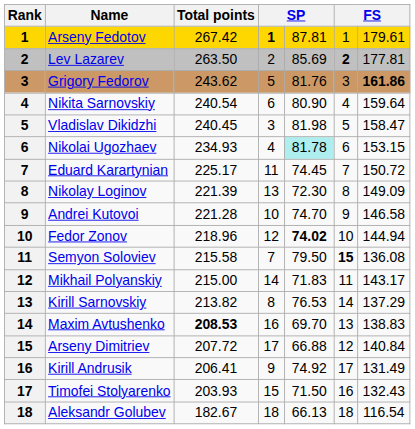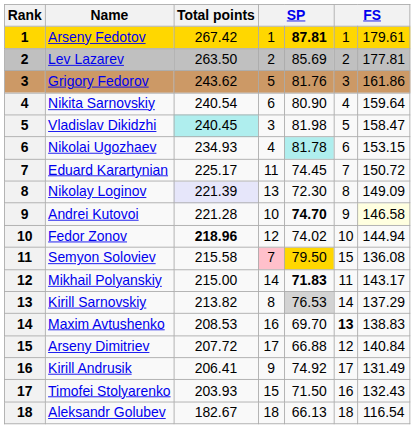(271, 37) bold -> (271, 37) normal
(309, 37) normal -> (309, 37) bold
(346, 59) bold -> (346, 59) normal
(384, 81) bold -> (384, 81) normal
(216, 125) no background -> (216, 125) paleturquoise background
(216, 192) no background -> (216, 192) lavender background
(309, 214) normal -> (309, 214) bold
(384, 214) no background -> (384, 214) lightyellow background
(216, 236) normal -> (216, 236) bold
(309, 236) bold -> (309, 236) normal
(271, 258) no background -> (271, 258) pink background
(309, 258) no background -> (309, 258) gold background
(346, 258) bold -> (346, 258) normal
(309, 280) normal -> (309, 280) bold
(309, 302) no background -> (309, 302) lightgrey background
(216, 324) bold -> (216, 324) normal
(346, 324) normal -> (346, 324) bold
